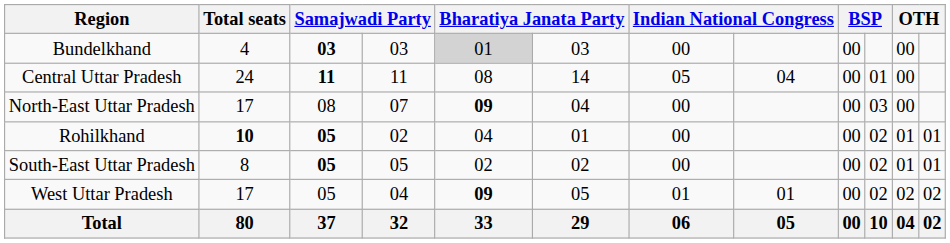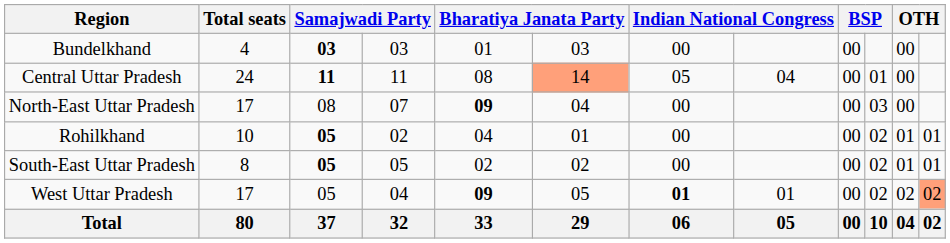(483, 48) lightgrey background -> (483, 48) no background
(580, 77) no background -> (580, 77) lightsalmon background
(245, 135) bold -> (245, 135) normal
(681, 194) normal -> (681, 194) bold
(932, 194) no background -> (932, 194) lightsalmon background
